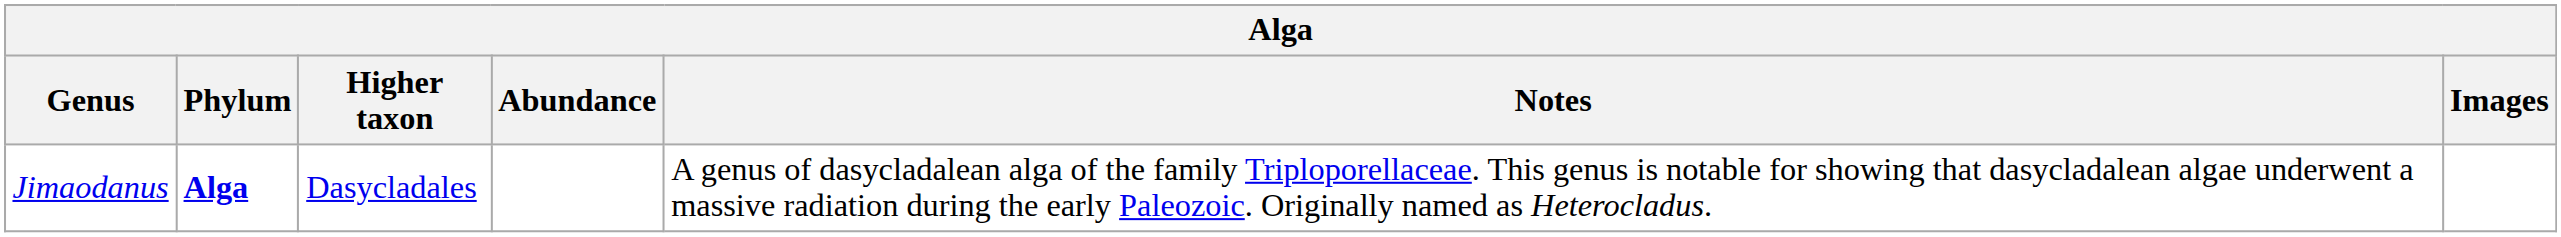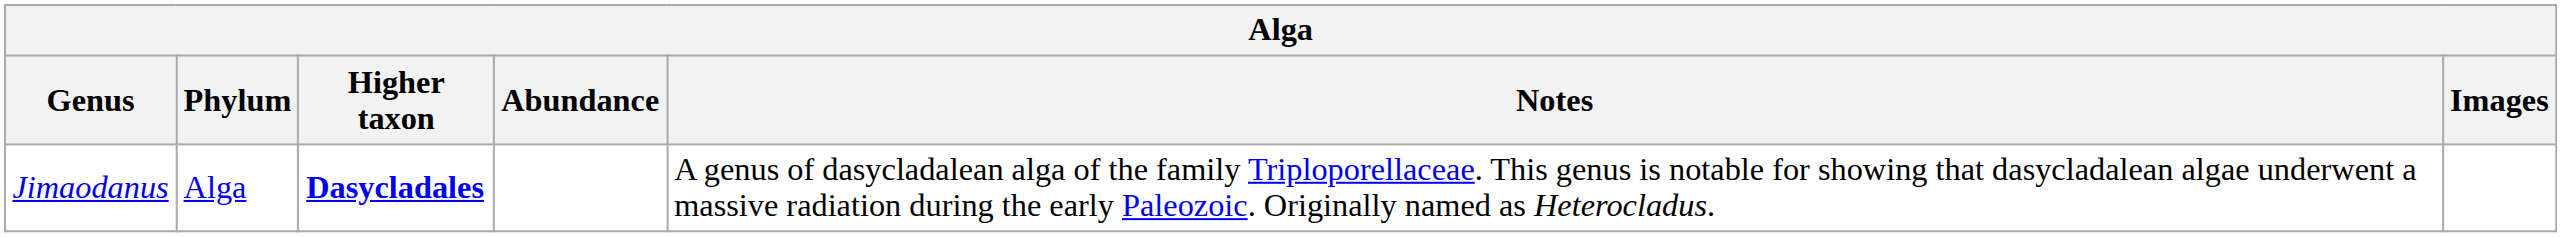(216, 187) bold -> (215, 187) normal
(391, 187) normal -> (395, 187) bold
